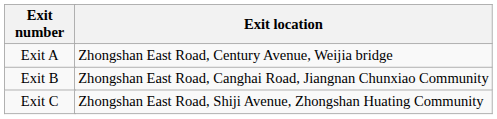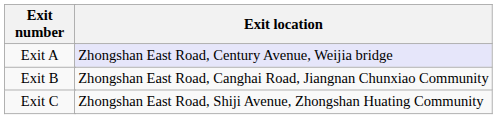(235, 55) no background -> (235, 55) lavender background
